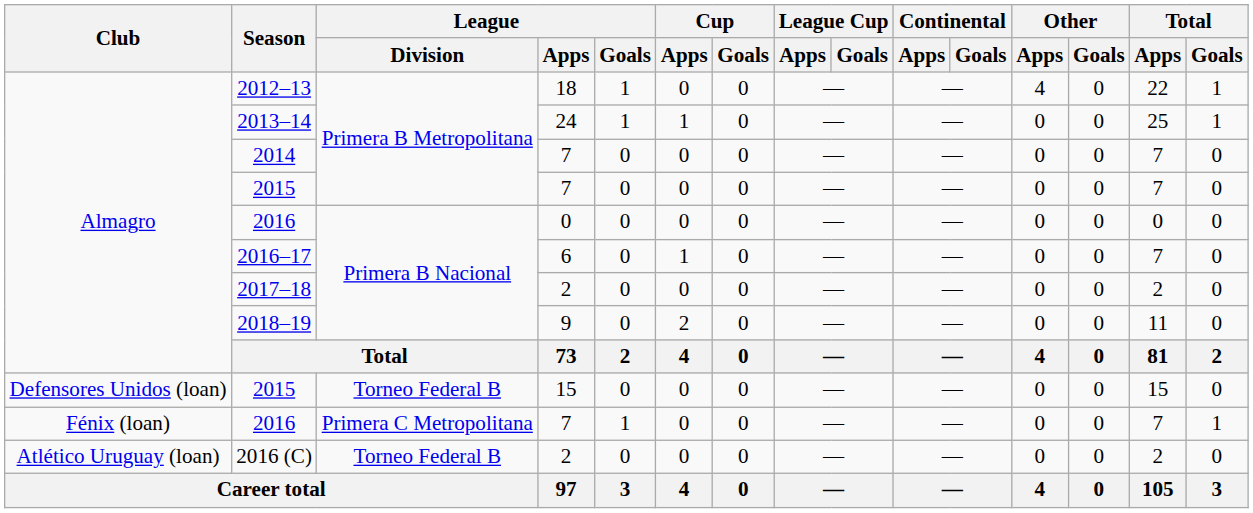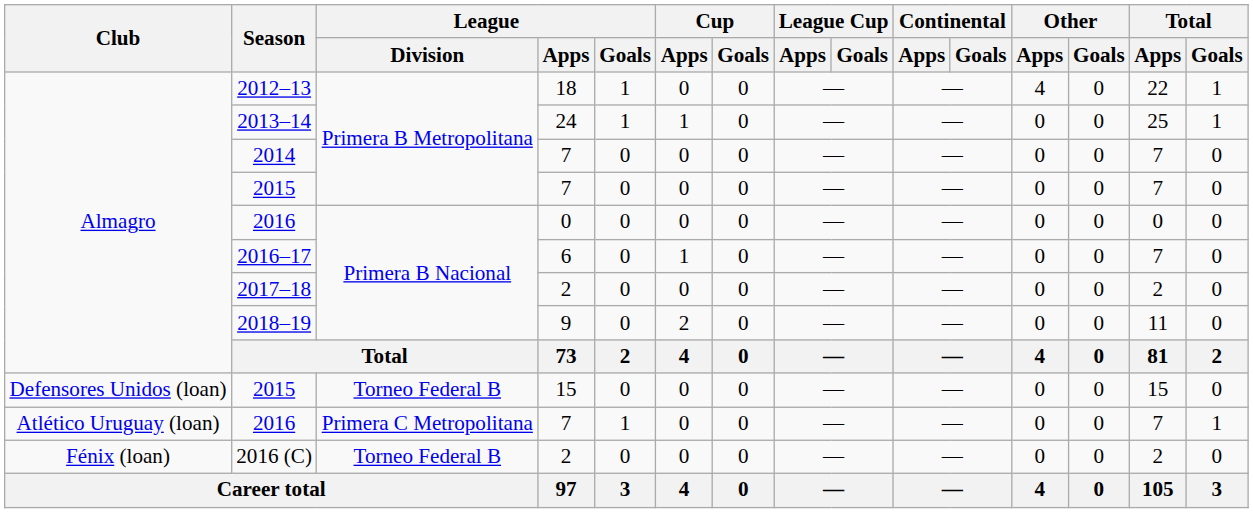(118, 423) Fénix (loan) -> (118, 423) Atlético Uruguay (loan)
(118, 456) Atlético Uruguay (loan) -> (118, 456) Fénix (loan)
